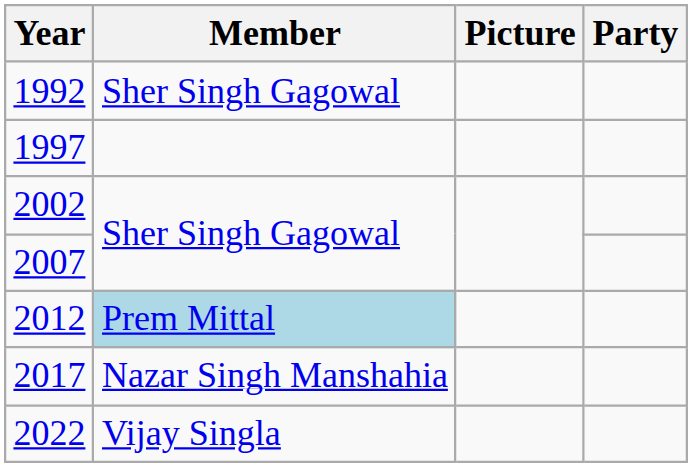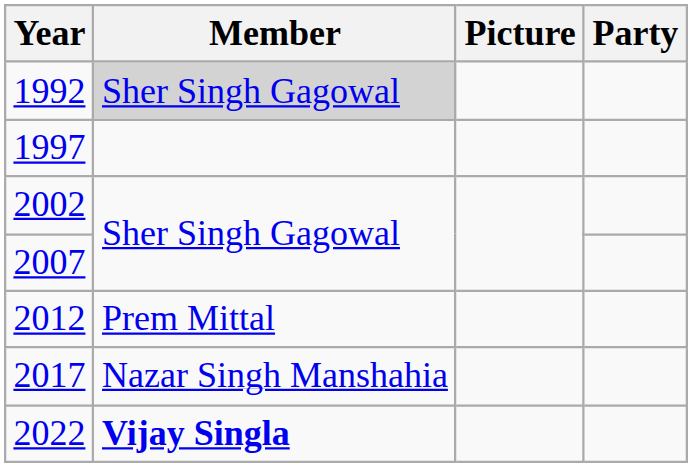(251, 90) no background -> (251, 90) lightgrey background
(189, 318) lightblue background -> (189, 318) no background
(191, 432) normal -> (196, 432) bold
